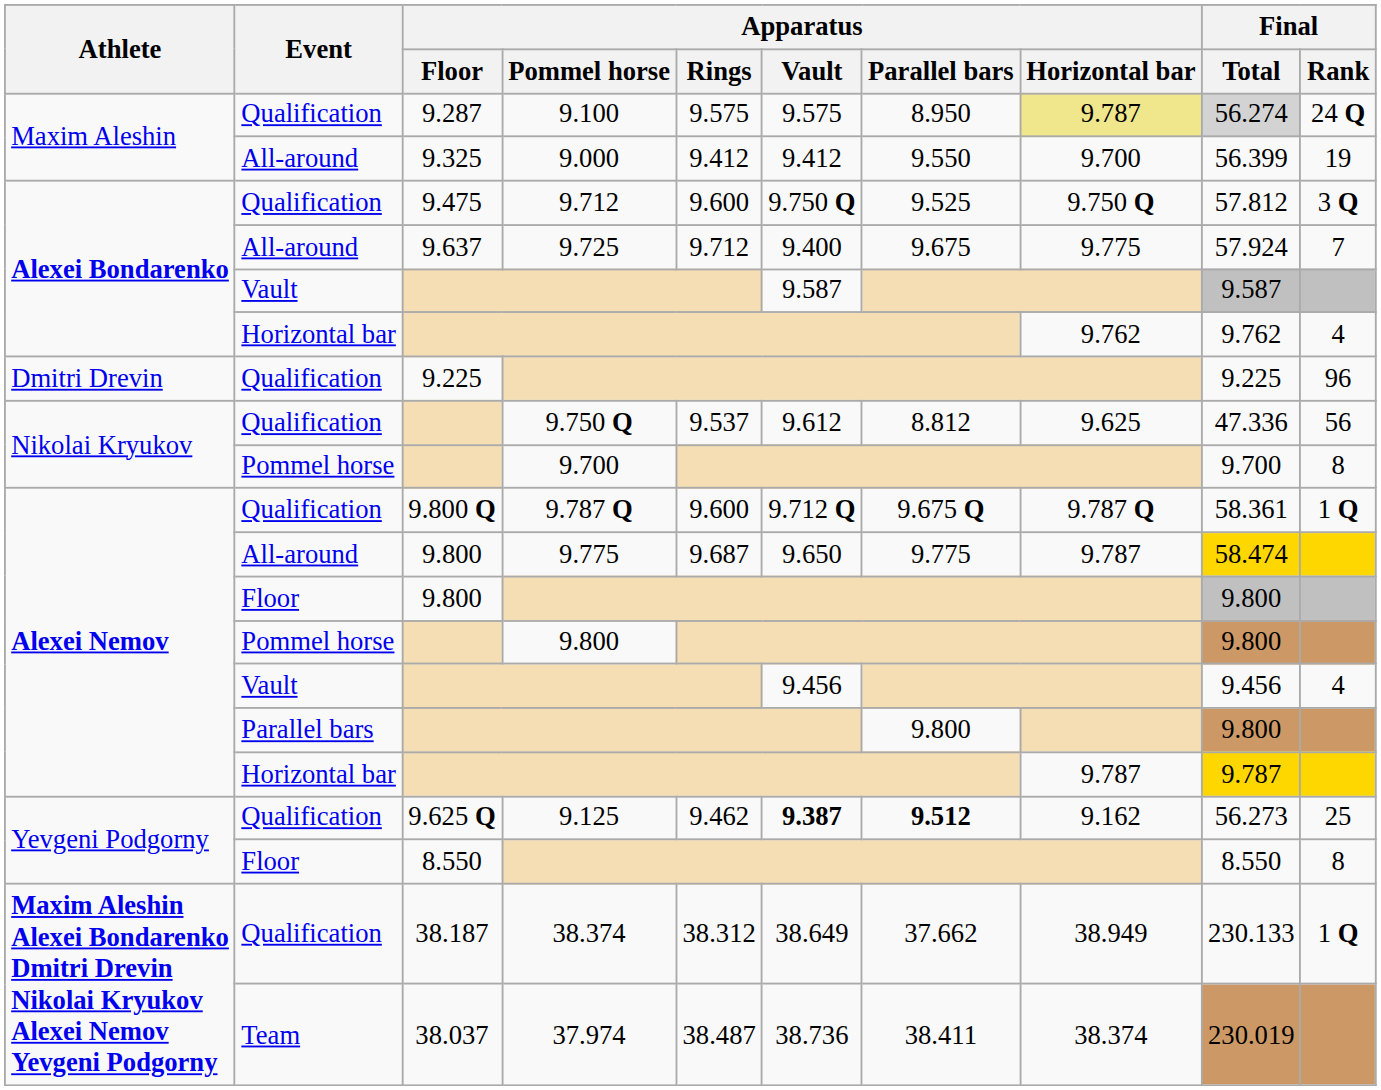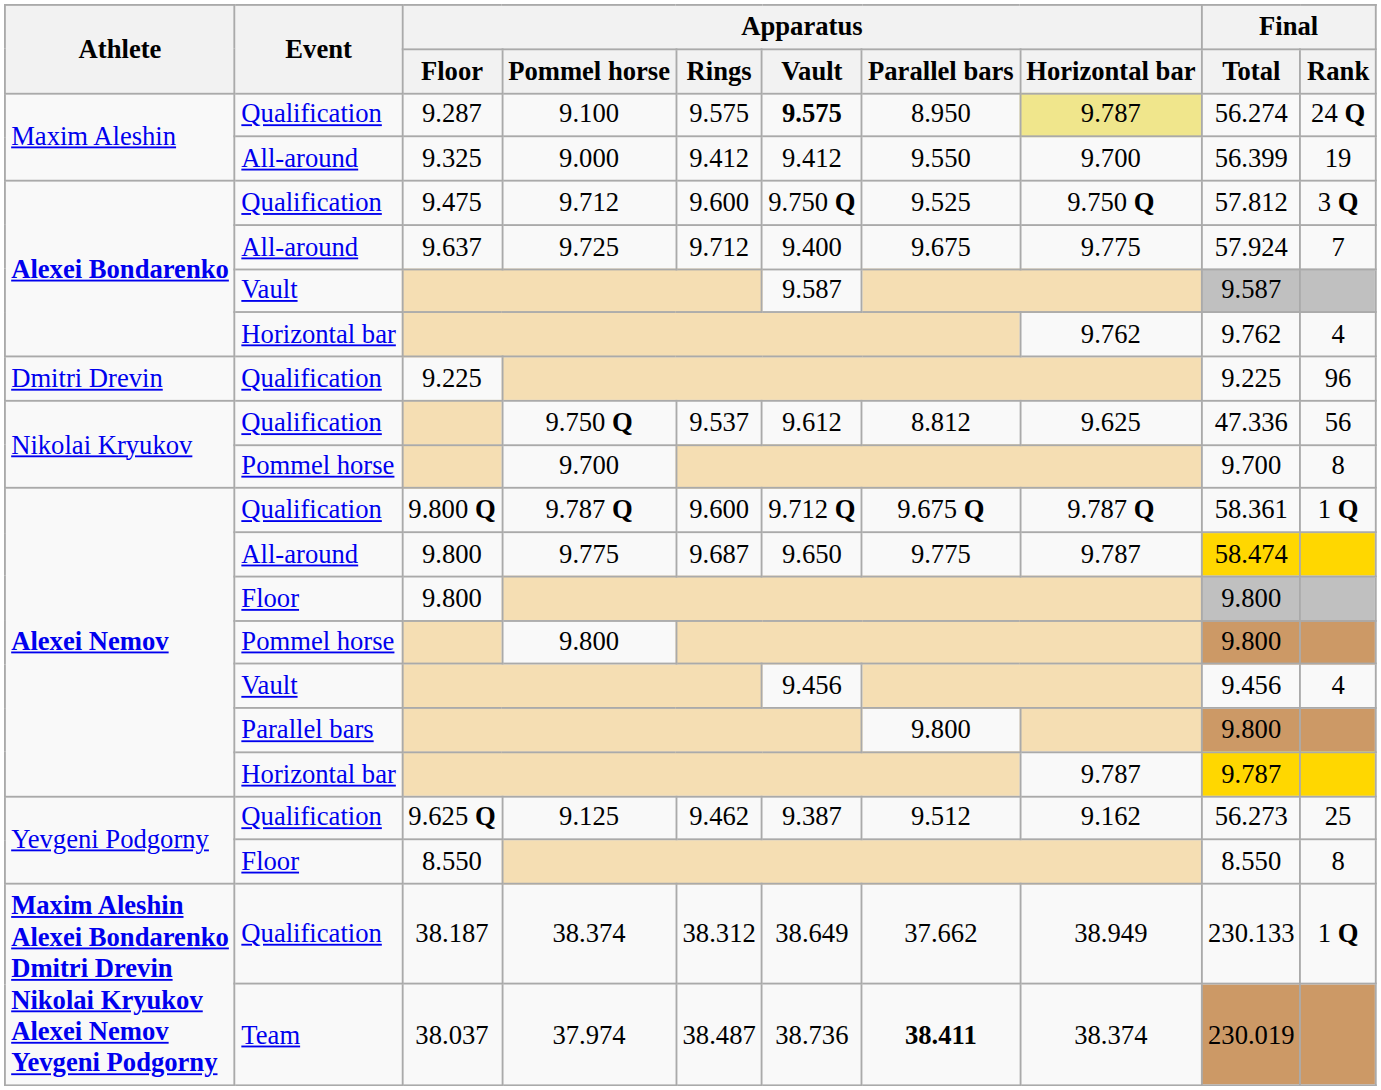(812, 114) normal -> (812, 114) bold
(1251, 114) lightgrey background -> (1251, 114) no background
(812, 817) bold -> (812, 817) normal
(941, 817) bold -> (941, 817) normal
(941, 1034) normal -> (941, 1034) bold
